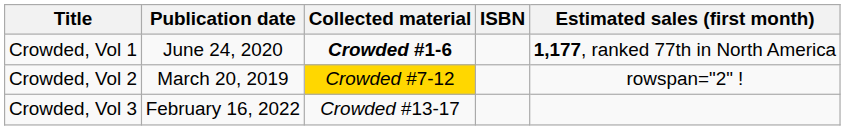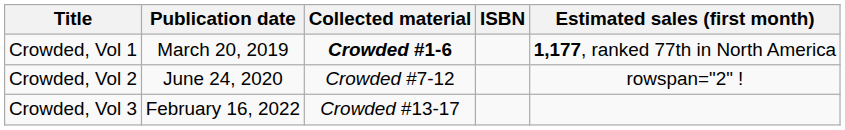(223, 49) June 24, 2020 -> (223, 49) March 20, 2019
(223, 79) March 20, 2019 -> (223, 79) June 24, 2020
(390, 79) gold background -> (390, 79) no background
